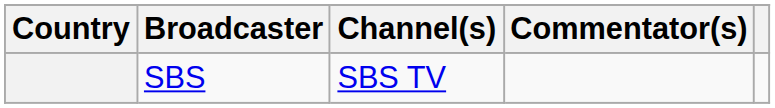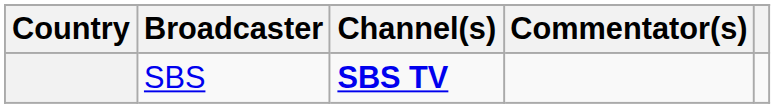(392, 77) normal -> (393, 77) bold
